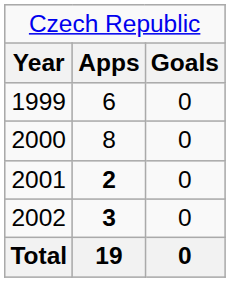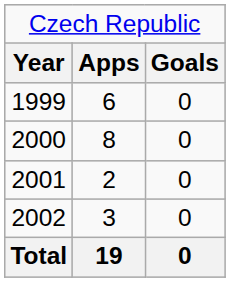(109, 179) bold -> (109, 179) normal
(109, 218) bold -> (109, 218) normal
